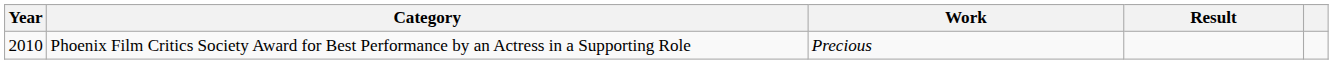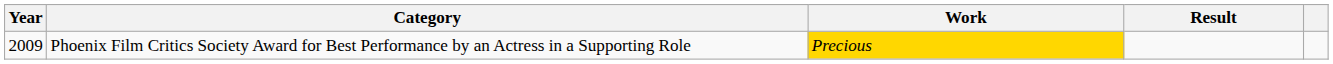(26, 45) 2010 -> (26, 45) 2009
(842, 45) no background -> (842, 45) gold background
